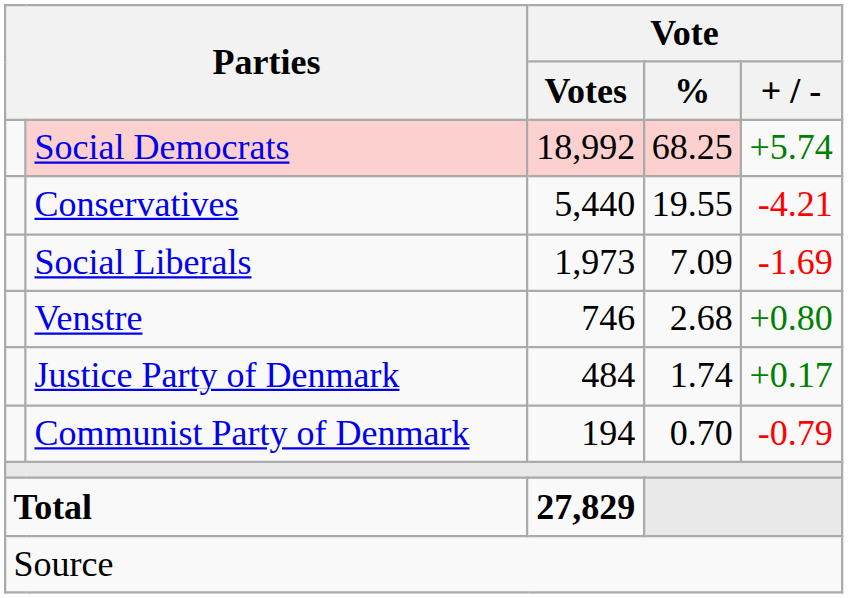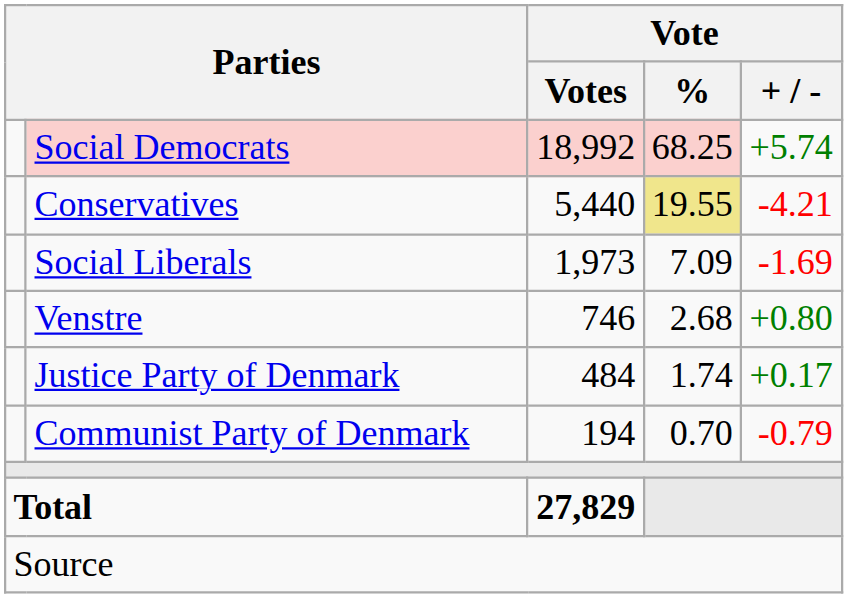(692, 204) no background -> (692, 204) khaki background
